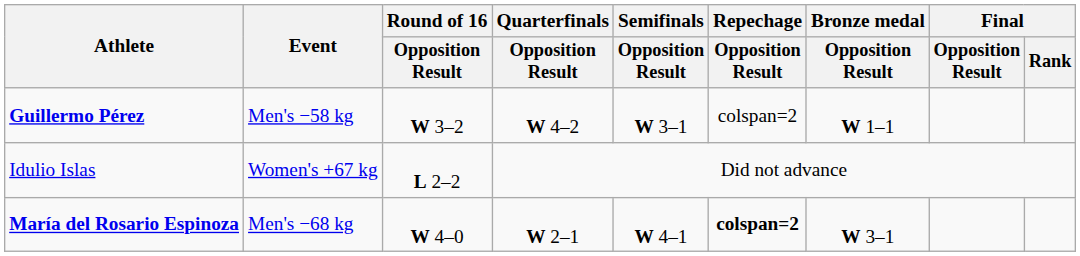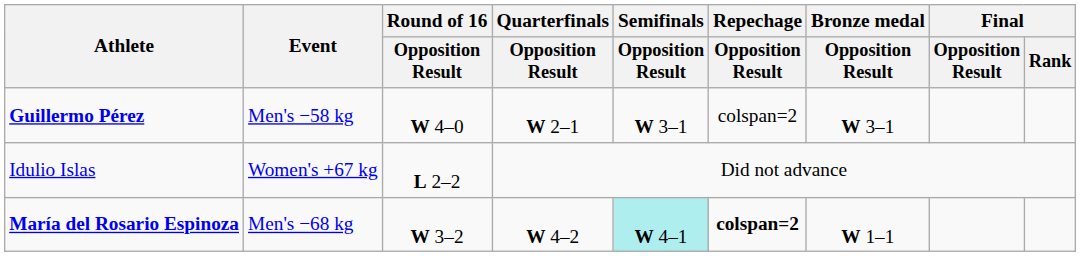(437, 126) W 3–2 -> (437, 126) W 4–0
(553, 126) W 4–2 -> (553, 126) W 2–1
(868, 126) W 1–1 -> (868, 126) W 3–1
(437, 236) W 4–0 -> (437, 236) W 3–2
(553, 236) W 2–1 -> (553, 236) W 4–2
(661, 236) no background -> (661, 236) paleturquoise background
(868, 236) W 3–1 -> (868, 236) W 1–1
